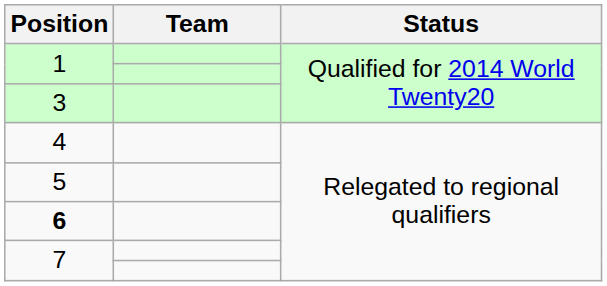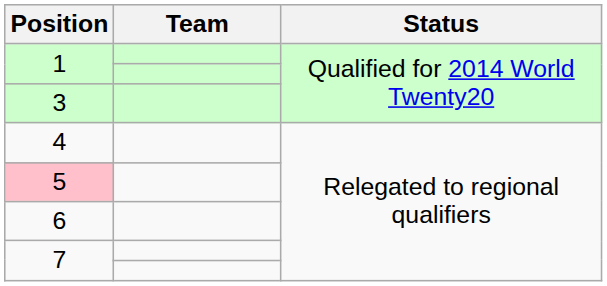(59, 181) no background -> (59, 181) pink background
(59, 220) bold -> (59, 220) normal
